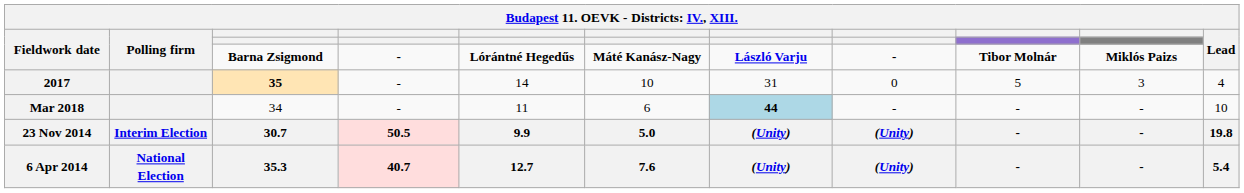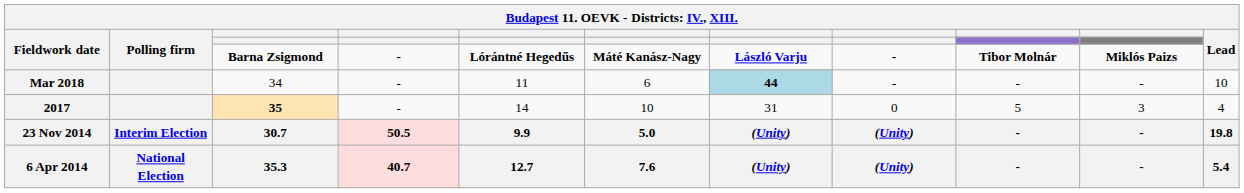rows swapped: (57, 108) <-> (57, 82)
